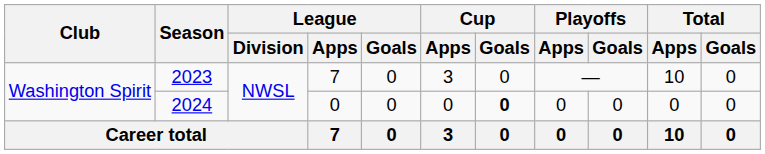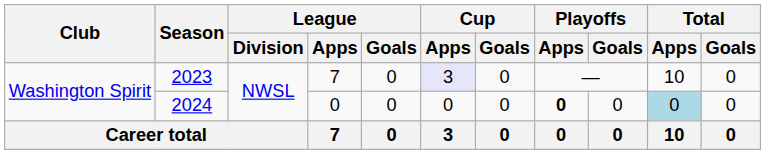(448, 76) no background -> (448, 76) lavender background
(505, 105) bold -> (505, 105) normal
(561, 105) normal -> (561, 105) bold
(674, 105) no background -> (674, 105) lightblue background
